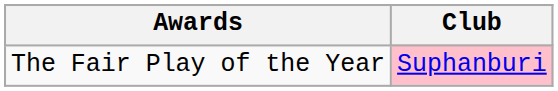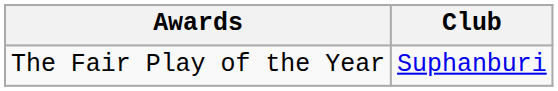(472, 66) pink background -> (472, 66) no background
